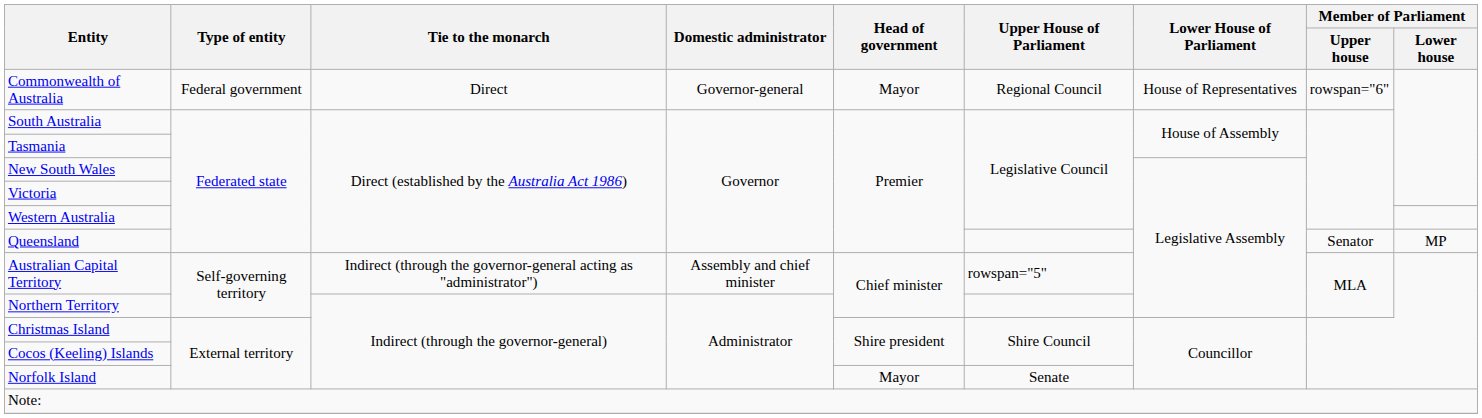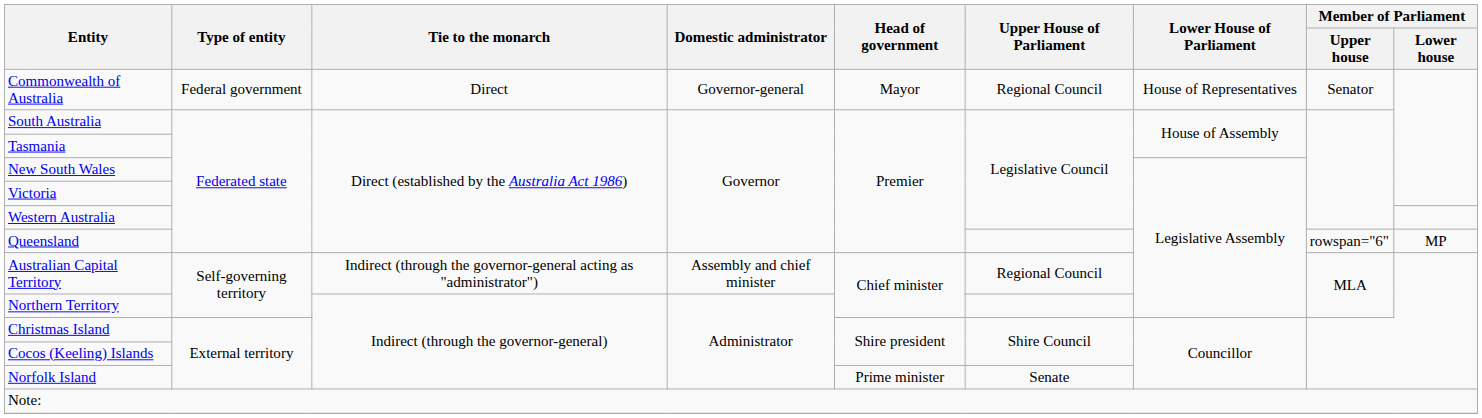(1349, 89) rowspan="6" -> (1350, 89) Senator
(1350, 241) Senator -> (1349, 241) rowspan="6"
(1007, 273) rowspan="5" -> (1049, 273) Regional Council
(899, 377) Mayor -> (900, 377) Prime minister
